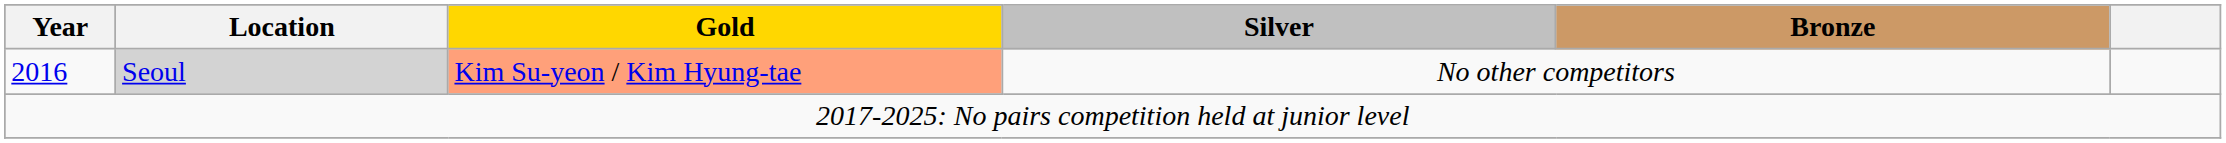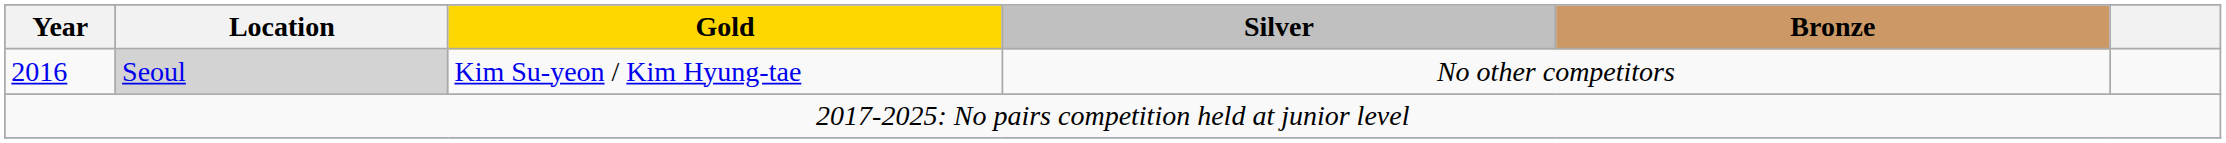(628, 71) lightsalmon background -> (628, 71) no background
